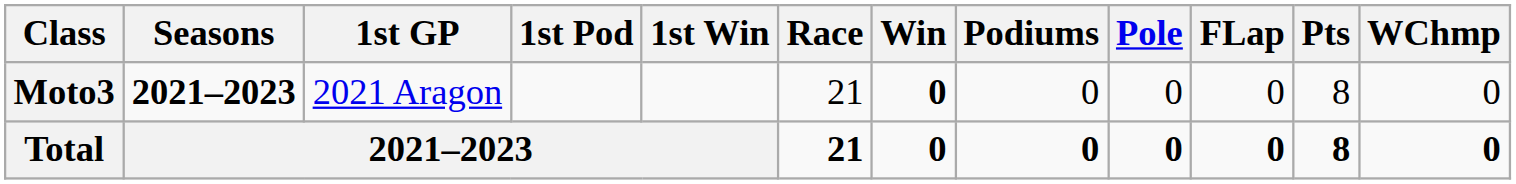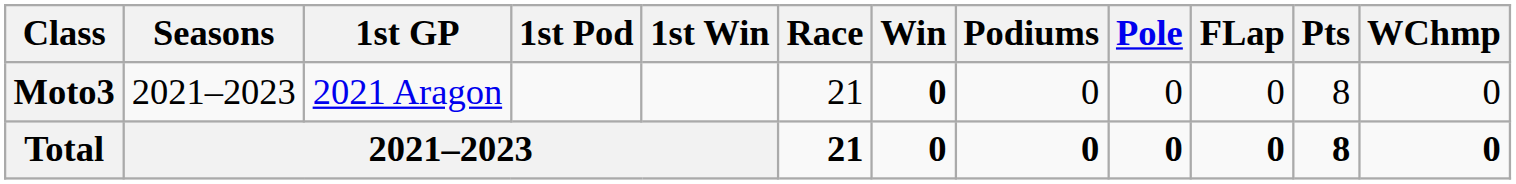(214, 91) bold -> (214, 91) normal
